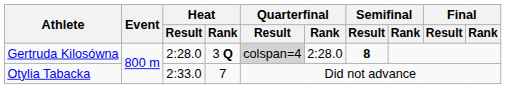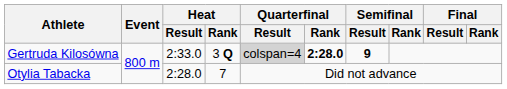(184, 54) 2:28.0 -> (184, 54) 2:33.0
(325, 54) normal -> (325, 54) bold
(367, 54) 8 -> (367, 54) 9
(184, 74) 2:33.0 -> (184, 74) 2:28.0
